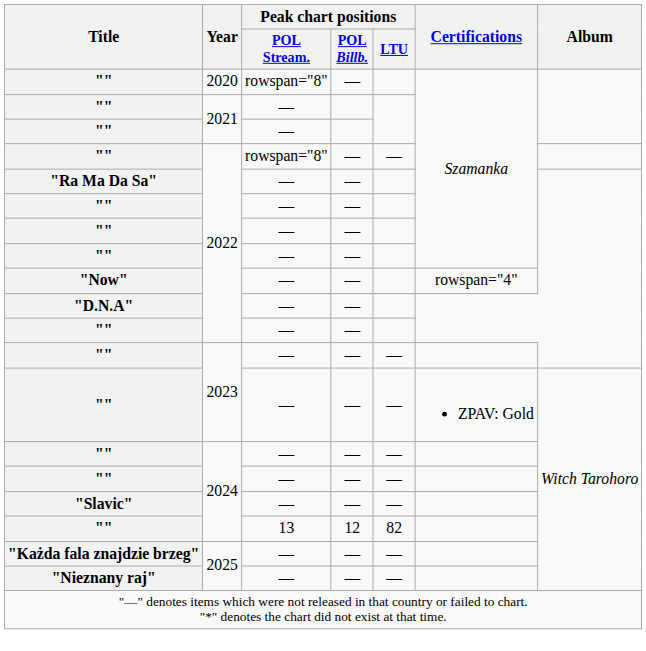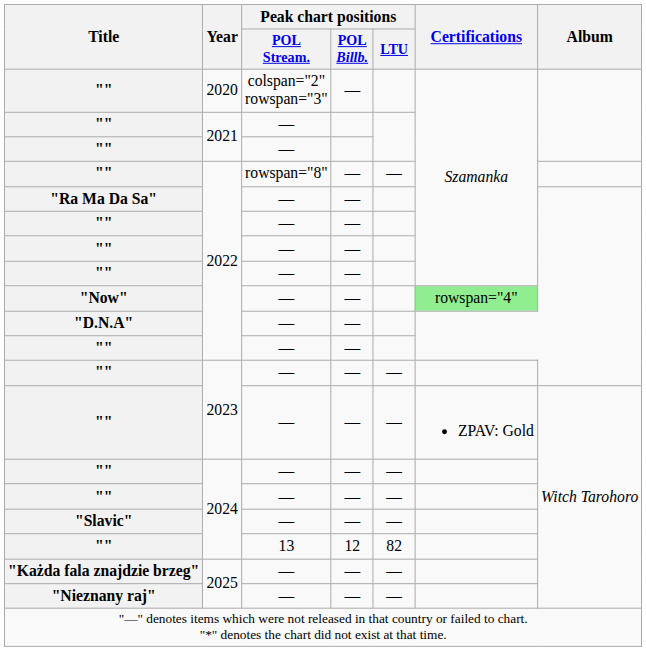(286, 81) rowspan="8" -> (286, 90) colspan="2" rowspan="3"
(476, 280) no background -> (476, 298) lightgreen background
